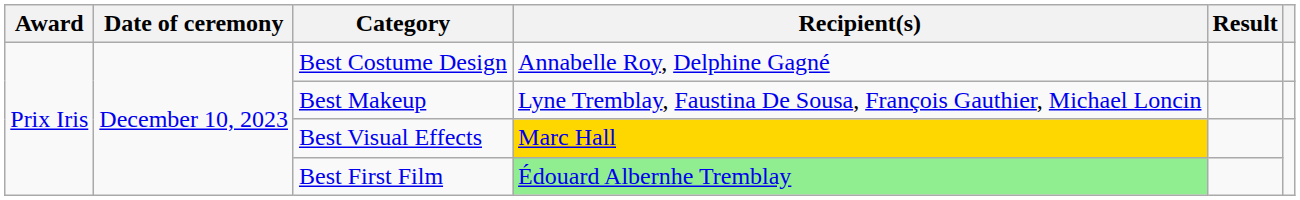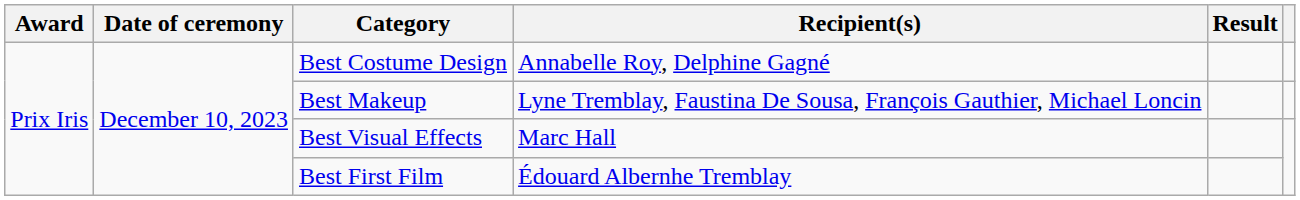(567, 137) gold background -> (567, 137) no background
(655, 175) lightgreen background -> (655, 175) no background
